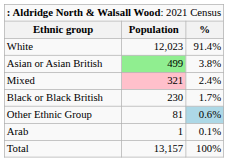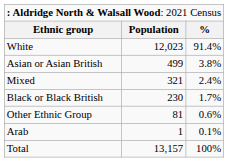(175, 64) lightgreen background -> (175, 64) no background
(175, 81) pink background -> (175, 81) no background
(210, 115) lightblue background -> (210, 115) no background
